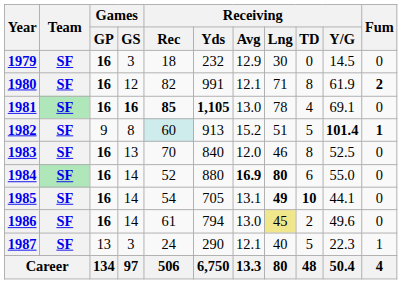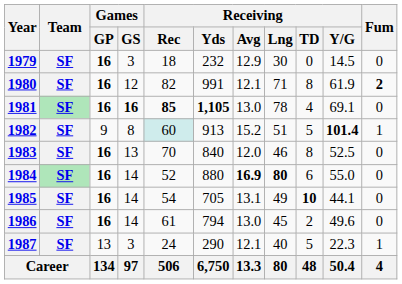(379, 130) bold -> (379, 130) normal
(280, 198) bold -> (280, 198) normal
(280, 221) khaki background -> (280, 221) no background
